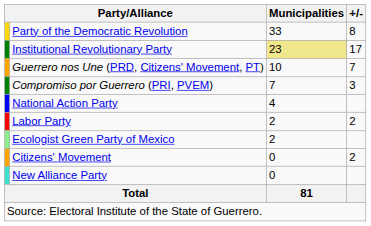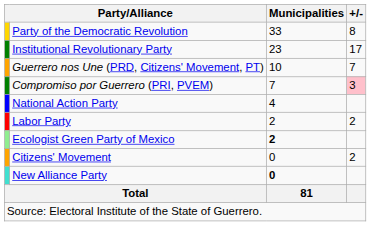(275, 49) khaki background -> (275, 49) no background
(353, 85) no background -> (353, 85) pink background
(272, 139) normal -> (272, 139) bold
(272, 175) normal -> (272, 175) bold
